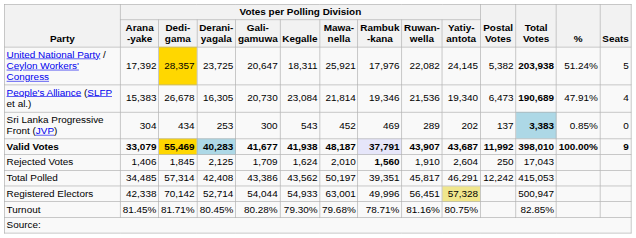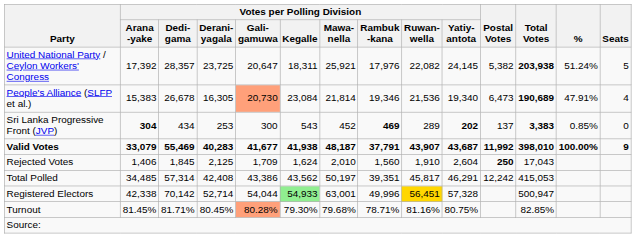(179, 66) gold background -> (179, 66) no background
(262, 98) no background -> (262, 98) lightsalmon background
(148, 125) normal -> (148, 125) bold
(391, 125) normal -> (391, 125) bold
(470, 125) normal -> (470, 125) bold
(542, 125) lightblue background -> (542, 125) no background
(179, 146) gold background -> (179, 146) no background
(218, 146) lightblue background -> (218, 146) no background
(384, 146) lavender background -> (384, 146) no background
(387, 162) bold -> (387, 162) normal
(505, 162) normal -> (505, 162) bold
(302, 194) no background -> (302, 194) lightgreen background
(425, 194) no background -> (425, 194) gold background
(463, 194) khaki background -> (463, 194) no background
(261, 209) no background -> (261, 209) lightsalmon background
